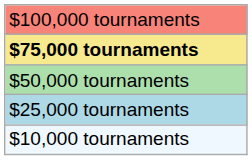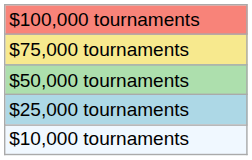(104, 49) bold -> (99, 49) normal
